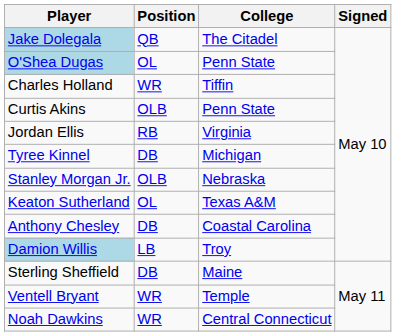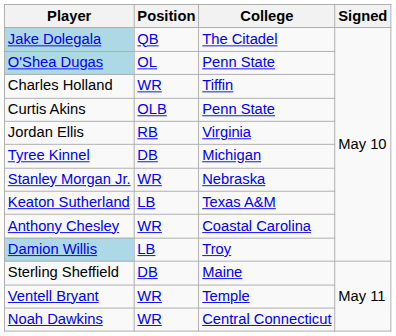(152, 179) OLB -> (150, 179) WR
(147, 202) OL -> (146, 202) LB
(148, 226) DB -> (150, 226) WR
